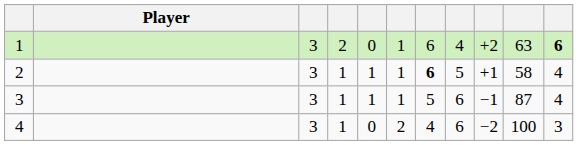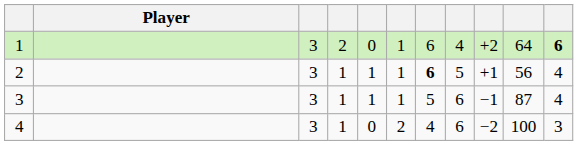(524, 45) 63 -> (524, 45) 64
(524, 72) 58 -> (524, 72) 56
